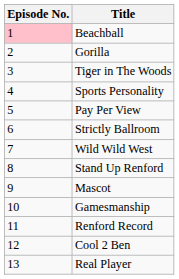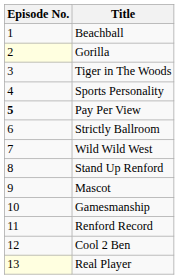(10, 33) pink background -> (10, 33) no background
(10, 52) no background -> (10, 52) lightyellow background
(10, 110) normal -> (10, 110) bold
(13, 264) no background -> (13, 264) lightyellow background
